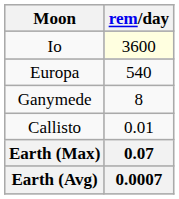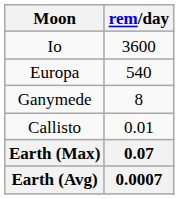(139, 45) lightyellow background -> (139, 45) no background
